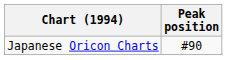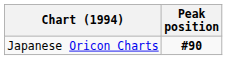(192, 46) normal -> (192, 46) bold
